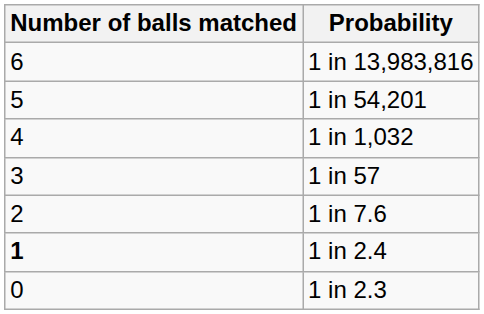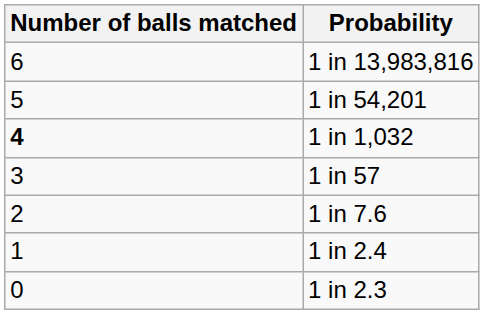(17, 137) normal -> (17, 137) bold
(17, 251) bold -> (17, 251) normal
